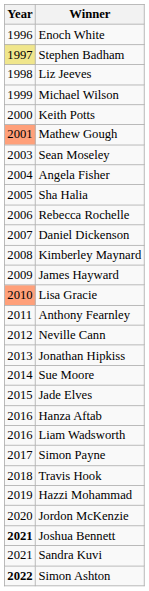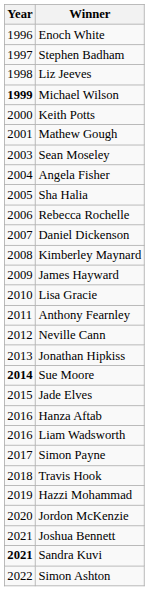(20, 54) khaki background -> (20, 54) no background
(20, 94) normal -> (20, 94) bold
(20, 134) lightsalmon background -> (20, 134) no background
(20, 295) lightsalmon background -> (20, 295) no background
(20, 375) normal -> (20, 375) bold
(20, 535) bold -> (20, 535) normal
(20, 555) normal -> (20, 555) bold
(20, 575) bold -> (20, 575) normal
